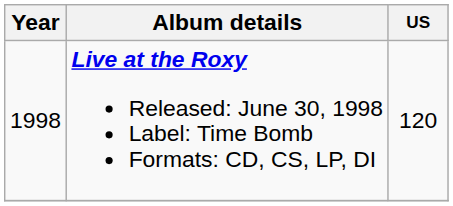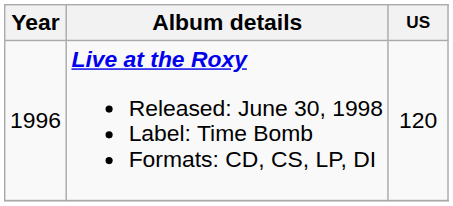(35, 120) 1998 -> (35, 120) 1996
